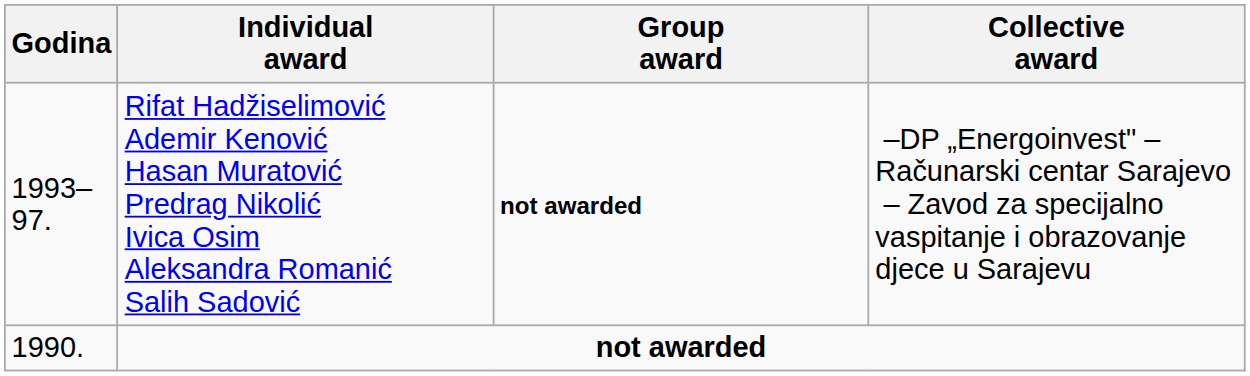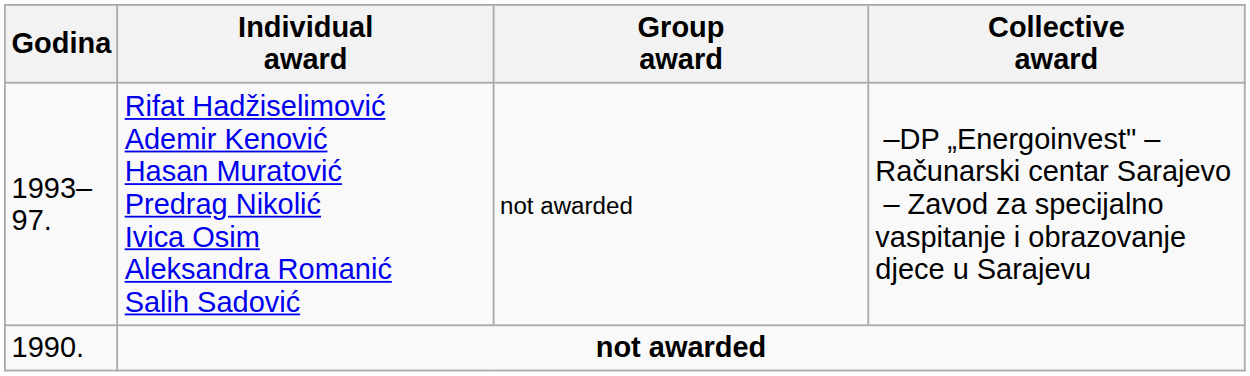(571, 203) bold -> (566, 205) normal
